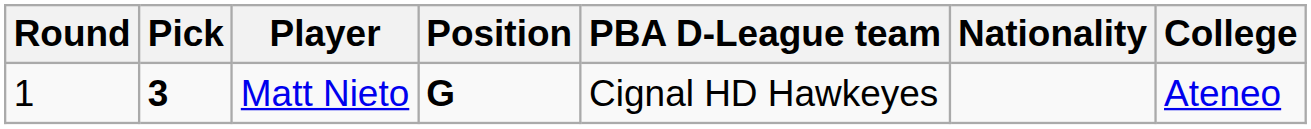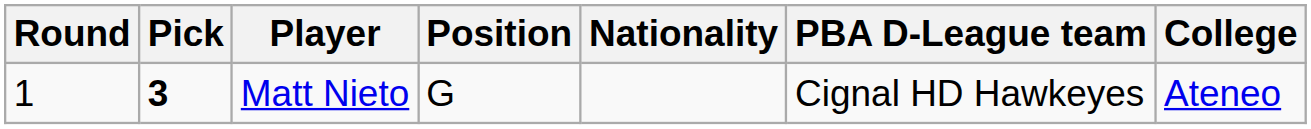columns swapped: (1053, 33) <-> (765, 33)
(441, 92) bold -> (441, 92) normal
